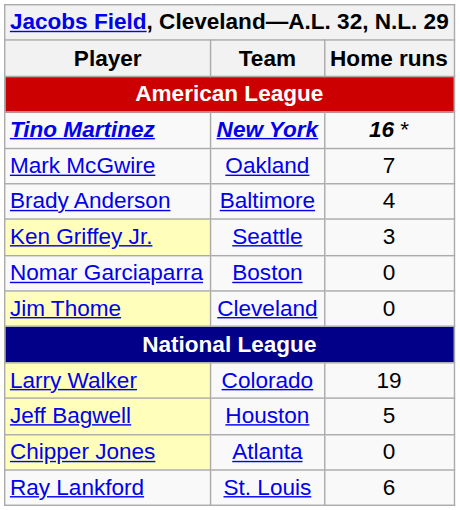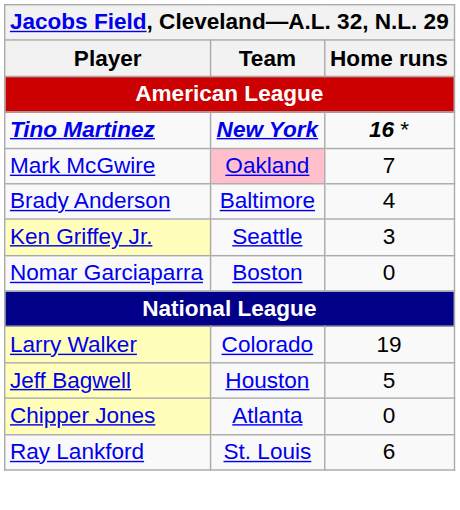(267, 165) no background -> (267, 165) pink background
- row: (65, 308)
